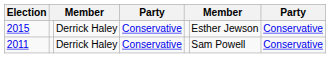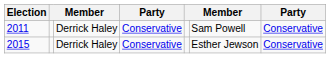rows swapped: (18, 45) <-> (18, 28)
